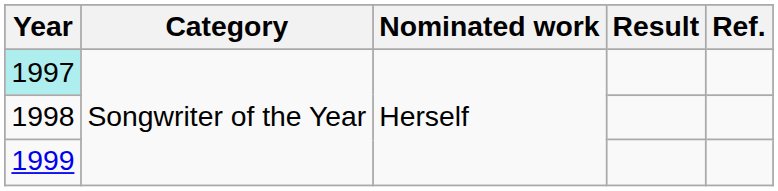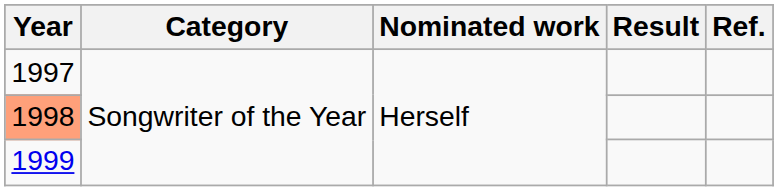(43, 71) paleturquoise background -> (43, 71) no background
(43, 116) no background -> (43, 116) lightsalmon background
